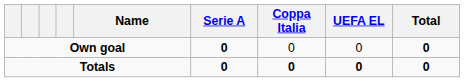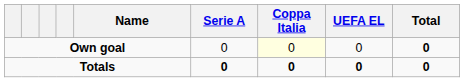(224, 47) bold -> (224, 47) normal
(292, 47) no background -> (292, 47) lightyellow background
